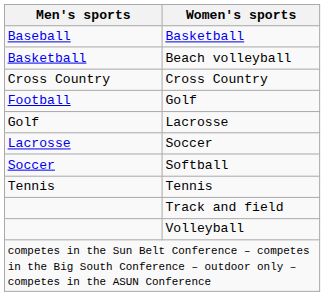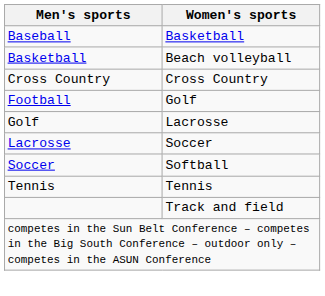- row: (205, 229)
